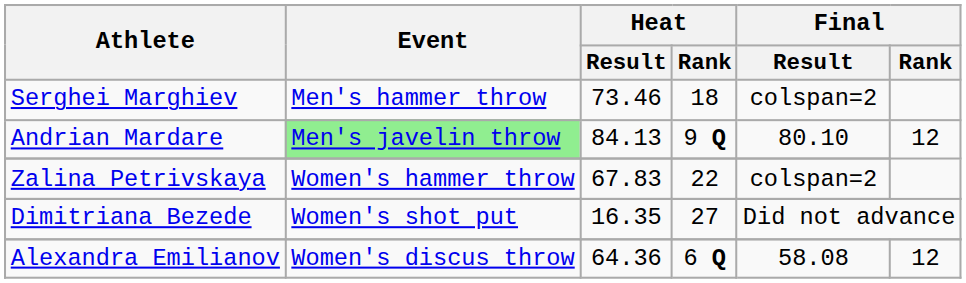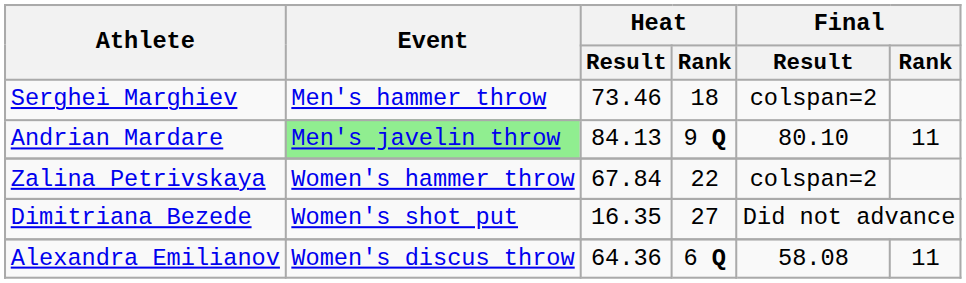(925, 139) 12 -> (925, 139) 11
(626, 179) 67.83 -> (626, 179) 67.84
(925, 258) 12 -> (925, 258) 11
